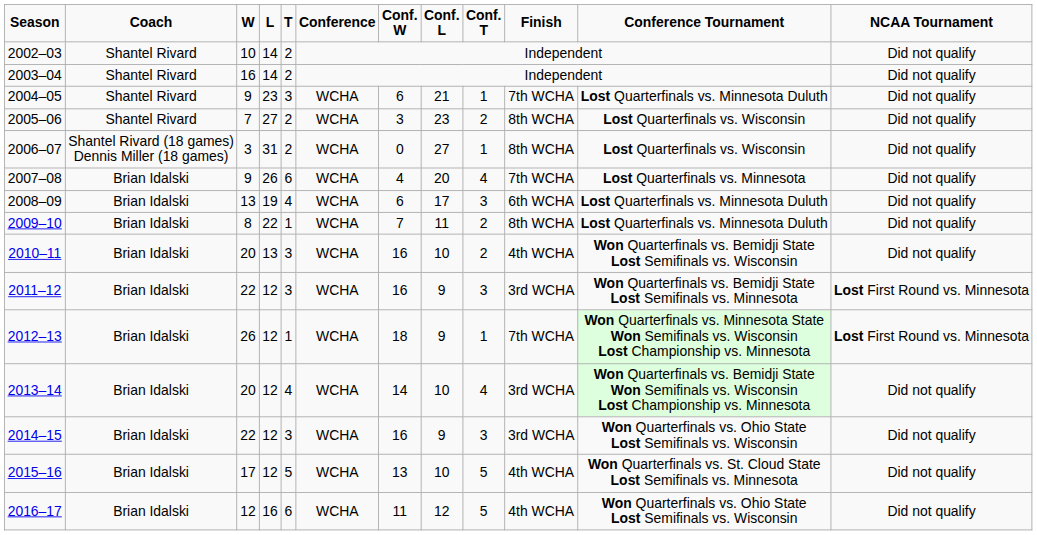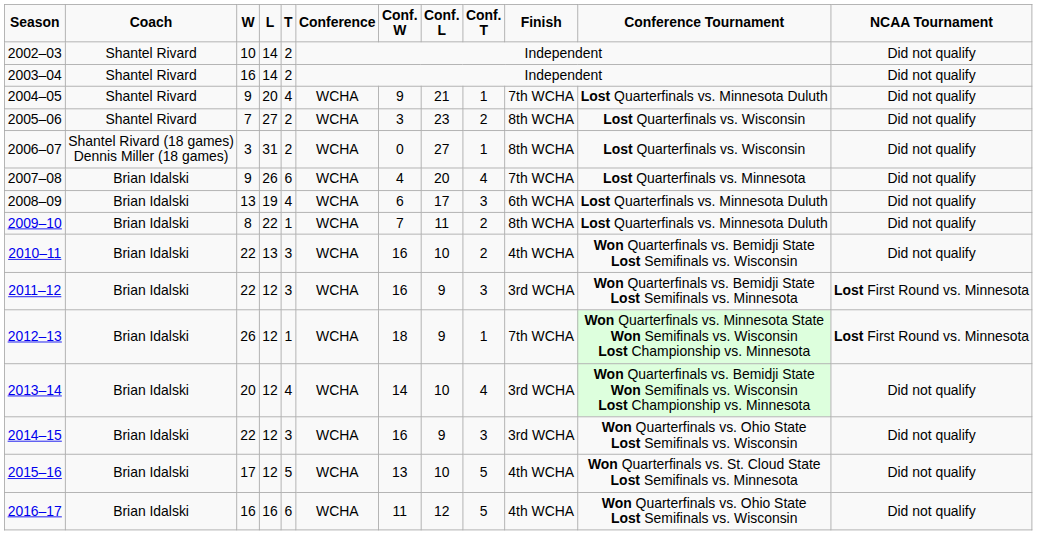(270, 97) 23 -> (270, 97) 20
(288, 97) 3 -> (288, 97) 4
(400, 97) 6 -> (400, 97) 9
(248, 253) 20 -> (248, 253) 22
(248, 511) 12 -> (248, 511) 16
